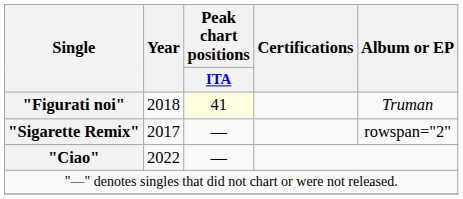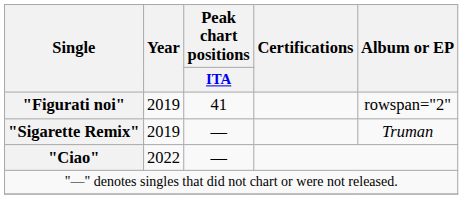(163, 105) 2018 -> (163, 105) 2019
(219, 105) lightyellow background -> (219, 105) no background
(408, 105) Truman -> (408, 105) rowspan="2"
(163, 131) 2017 -> (163, 131) 2019
(408, 131) rowspan="2" -> (408, 131) Truman
